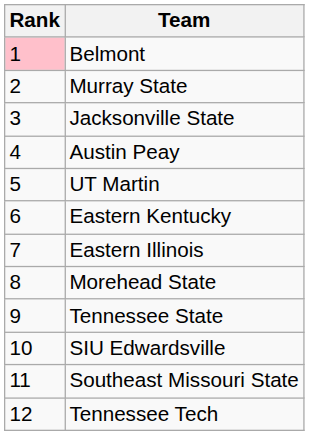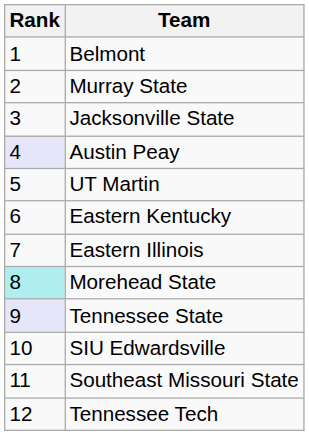(15, 53) pink background -> (15, 53) no background
(15, 151) no background -> (15, 151) lavender background
(15, 282) no background -> (15, 282) paleturquoise background
(15, 315) no background -> (15, 315) lavender background
